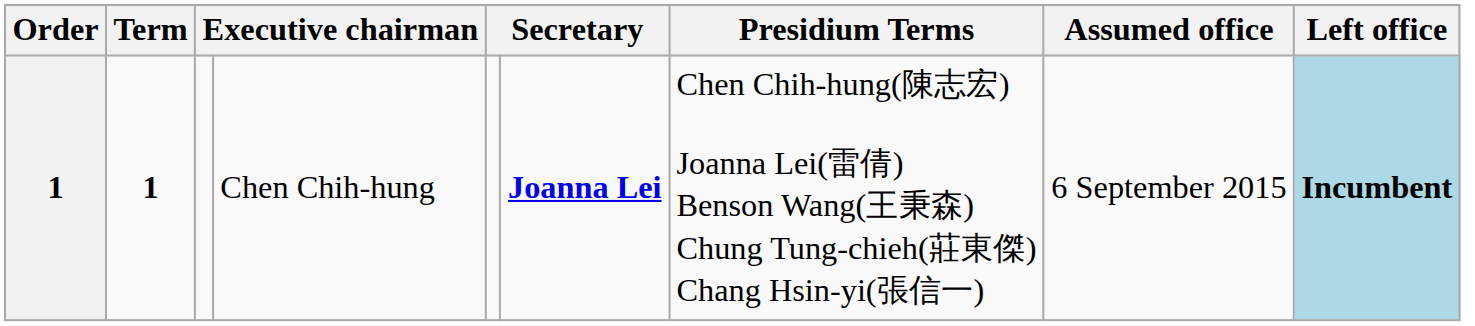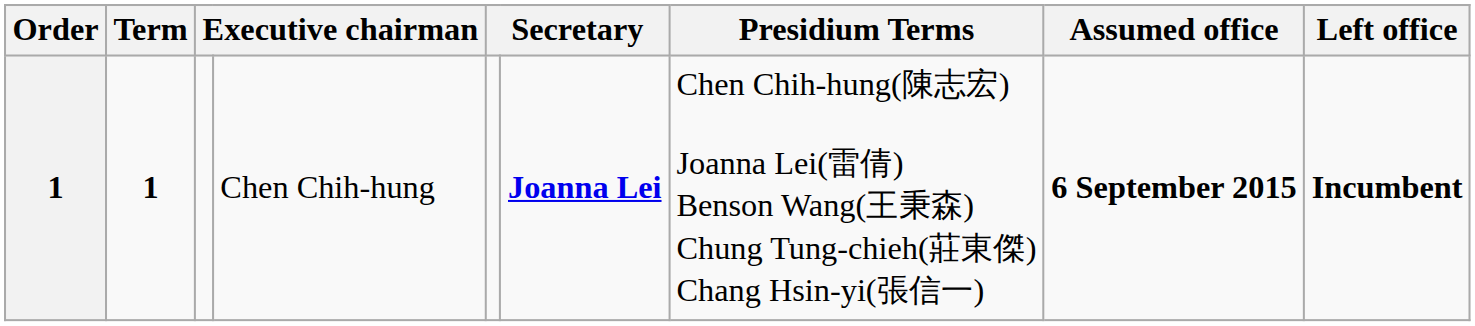(1169, 187) normal -> (1174, 187) bold
(1377, 187) lightblue background -> (1387, 187) no background
